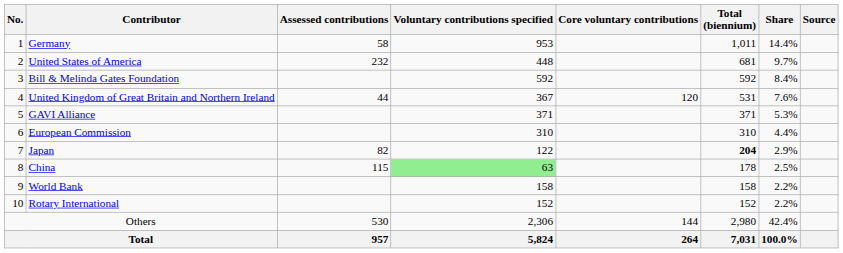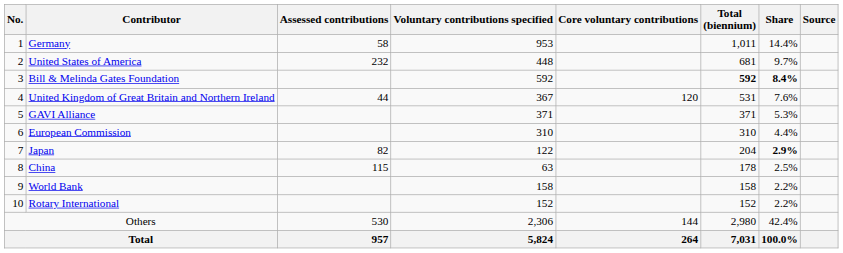(748, 79) normal -> (748, 79) bold
(786, 79) normal -> (785, 79) bold
(748, 150) bold -> (748, 150) normal
(786, 150) normal -> (785, 150) bold
(547, 168) lightgreen background -> (547, 168) no background
